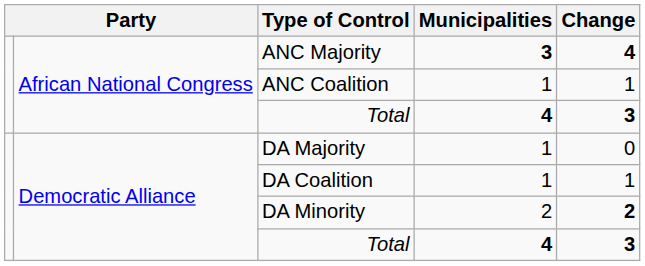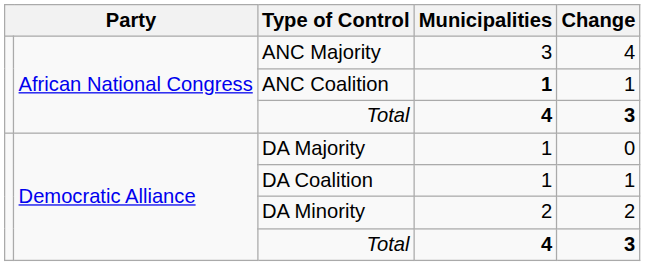(547, 52) bold -> (547, 52) normal
(630, 52) bold -> (630, 52) normal
(547, 84) normal -> (547, 84) bold
(630, 212) bold -> (630, 212) normal
